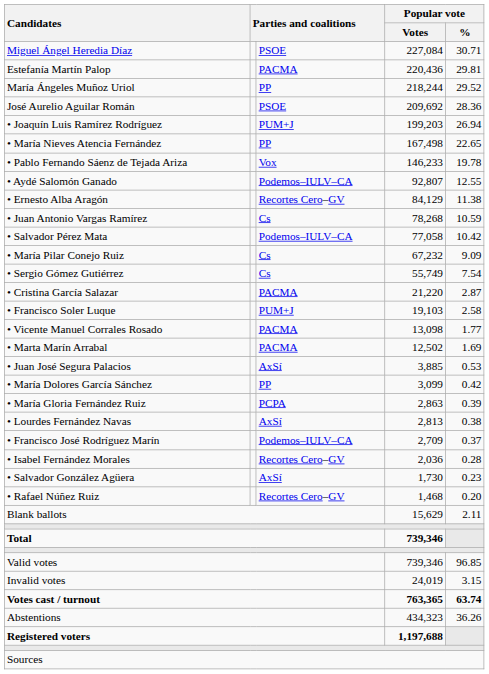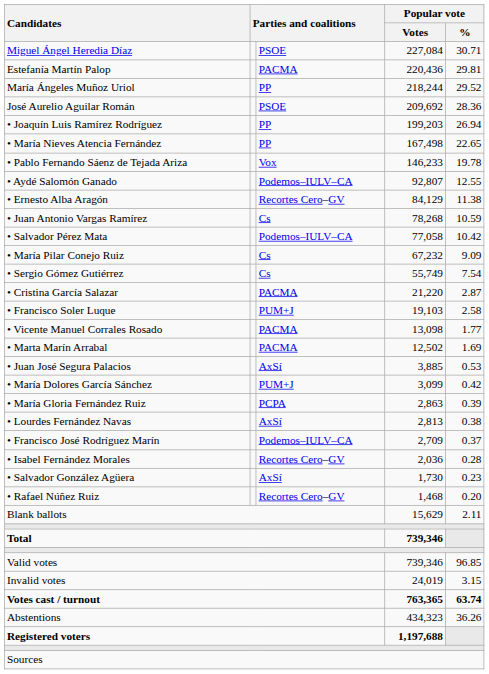(276, 125) PUM+J -> (265, 125) PP
(265, 384) PP -> (276, 384) PUM+J
